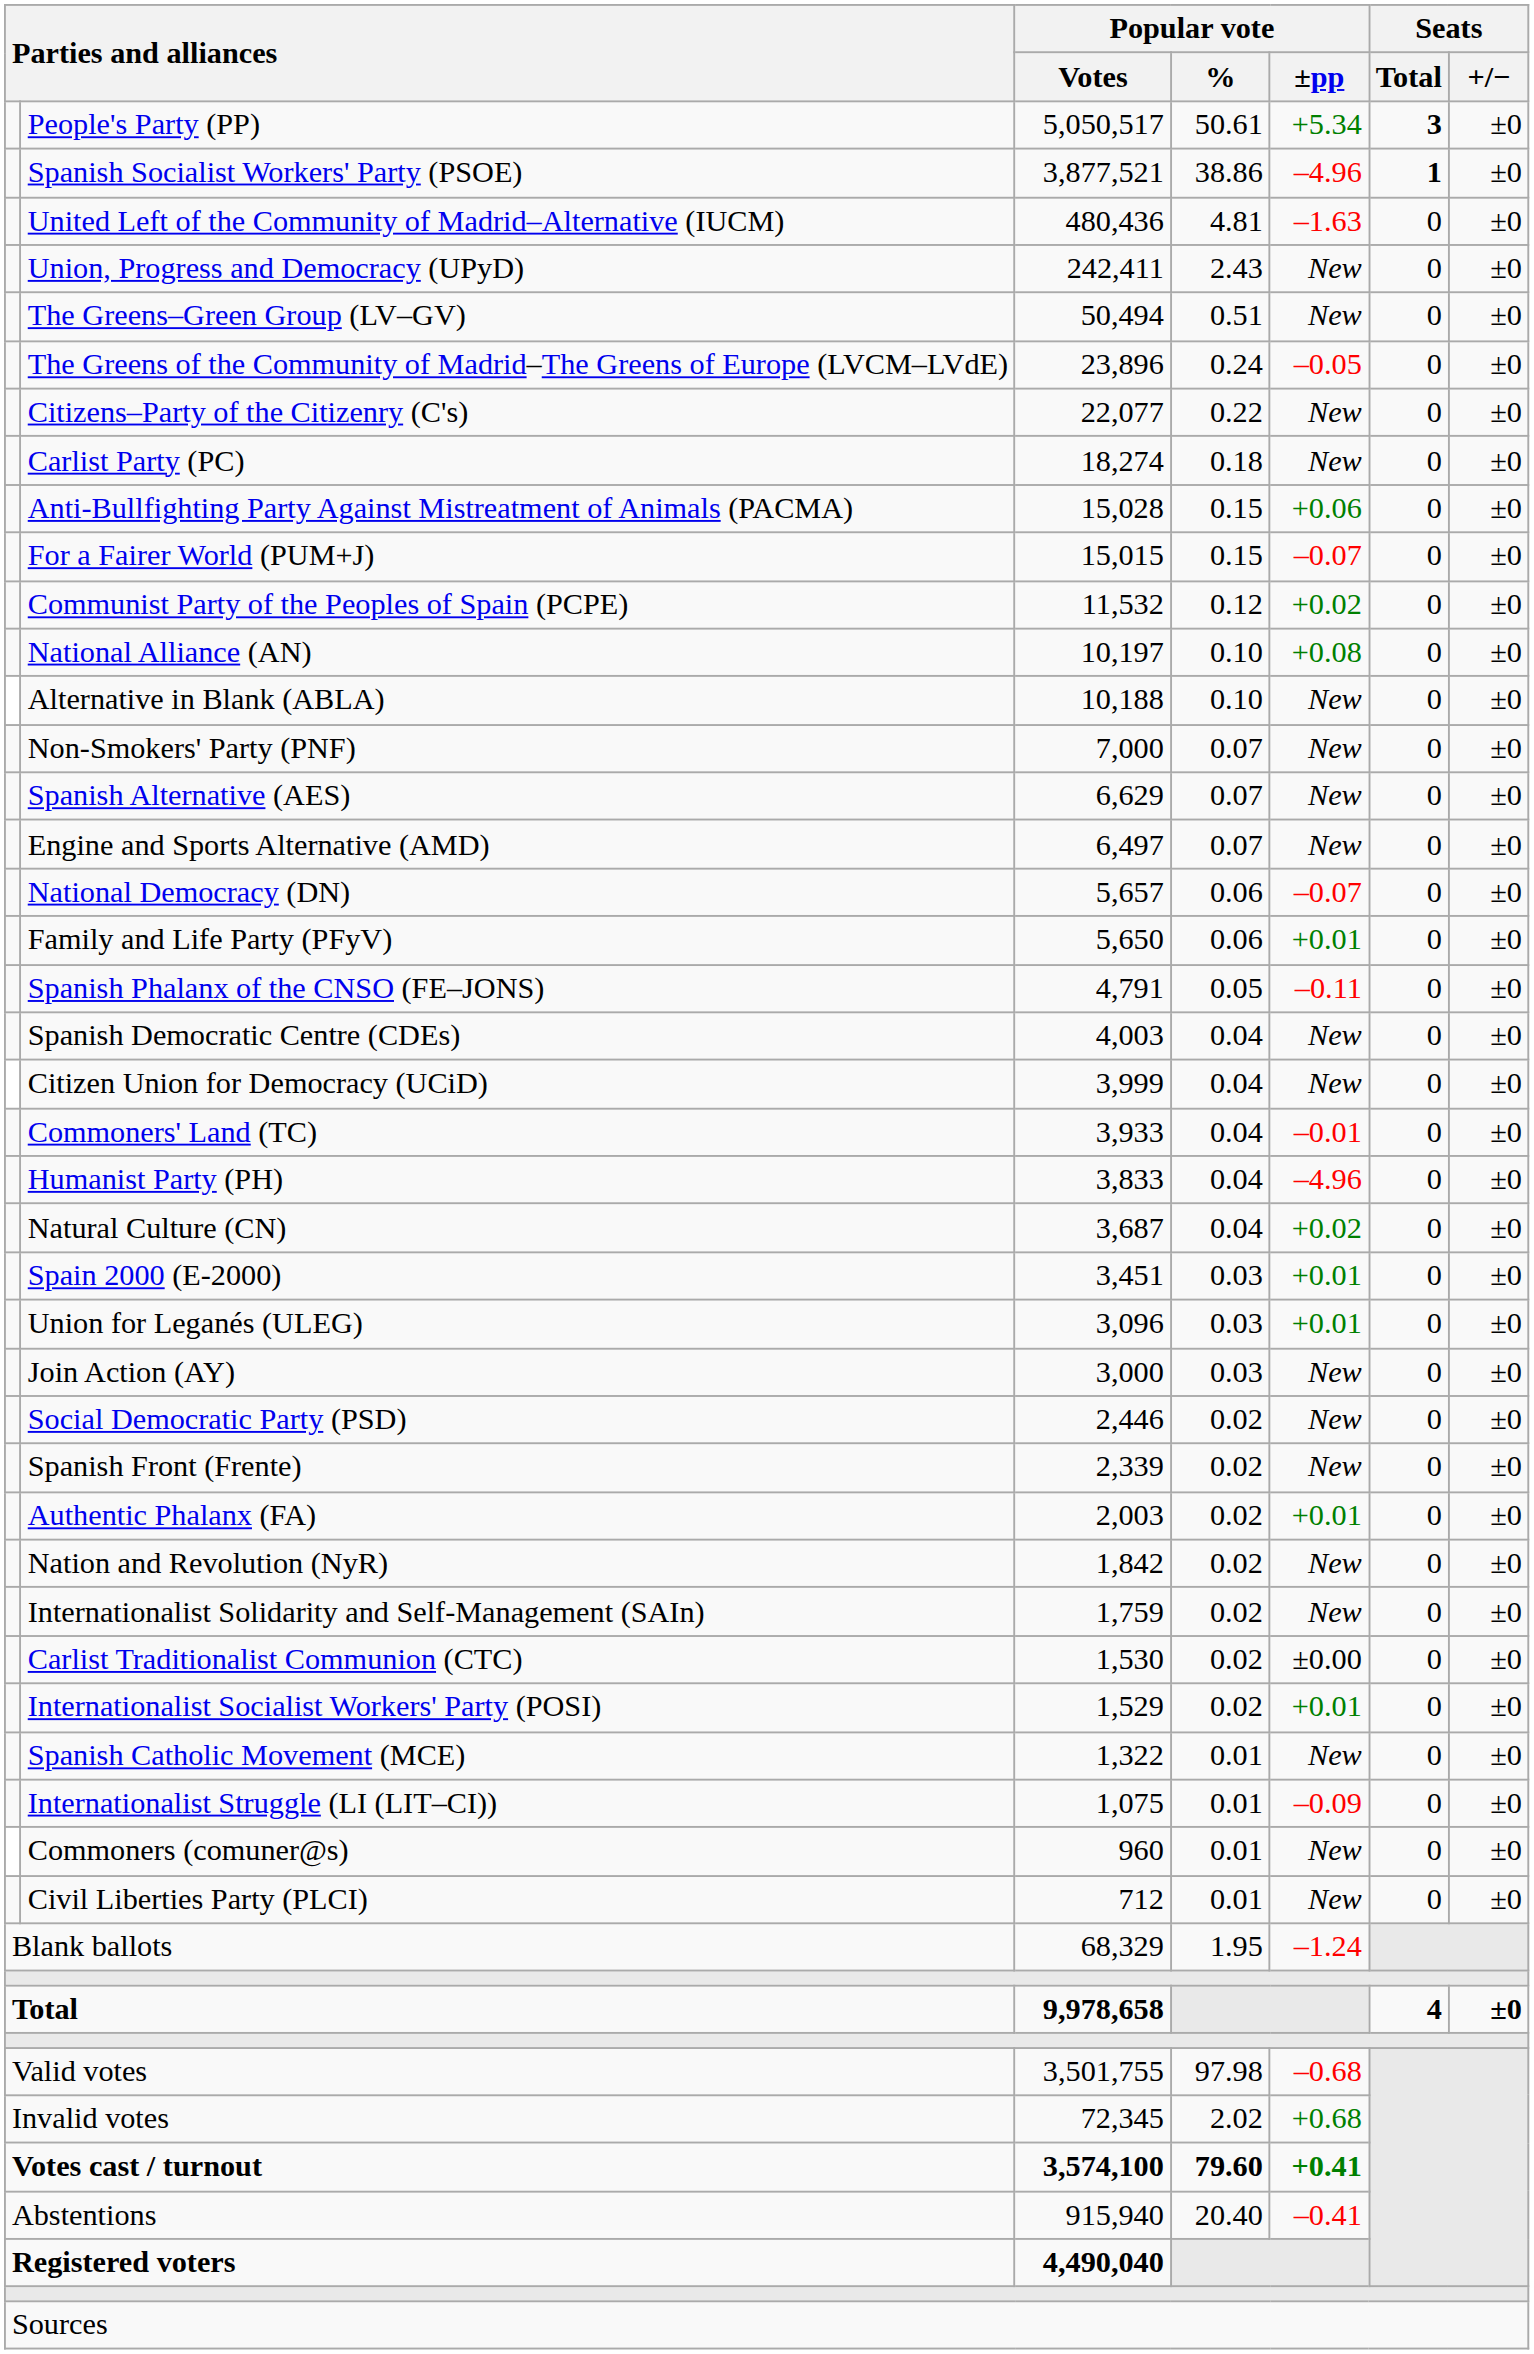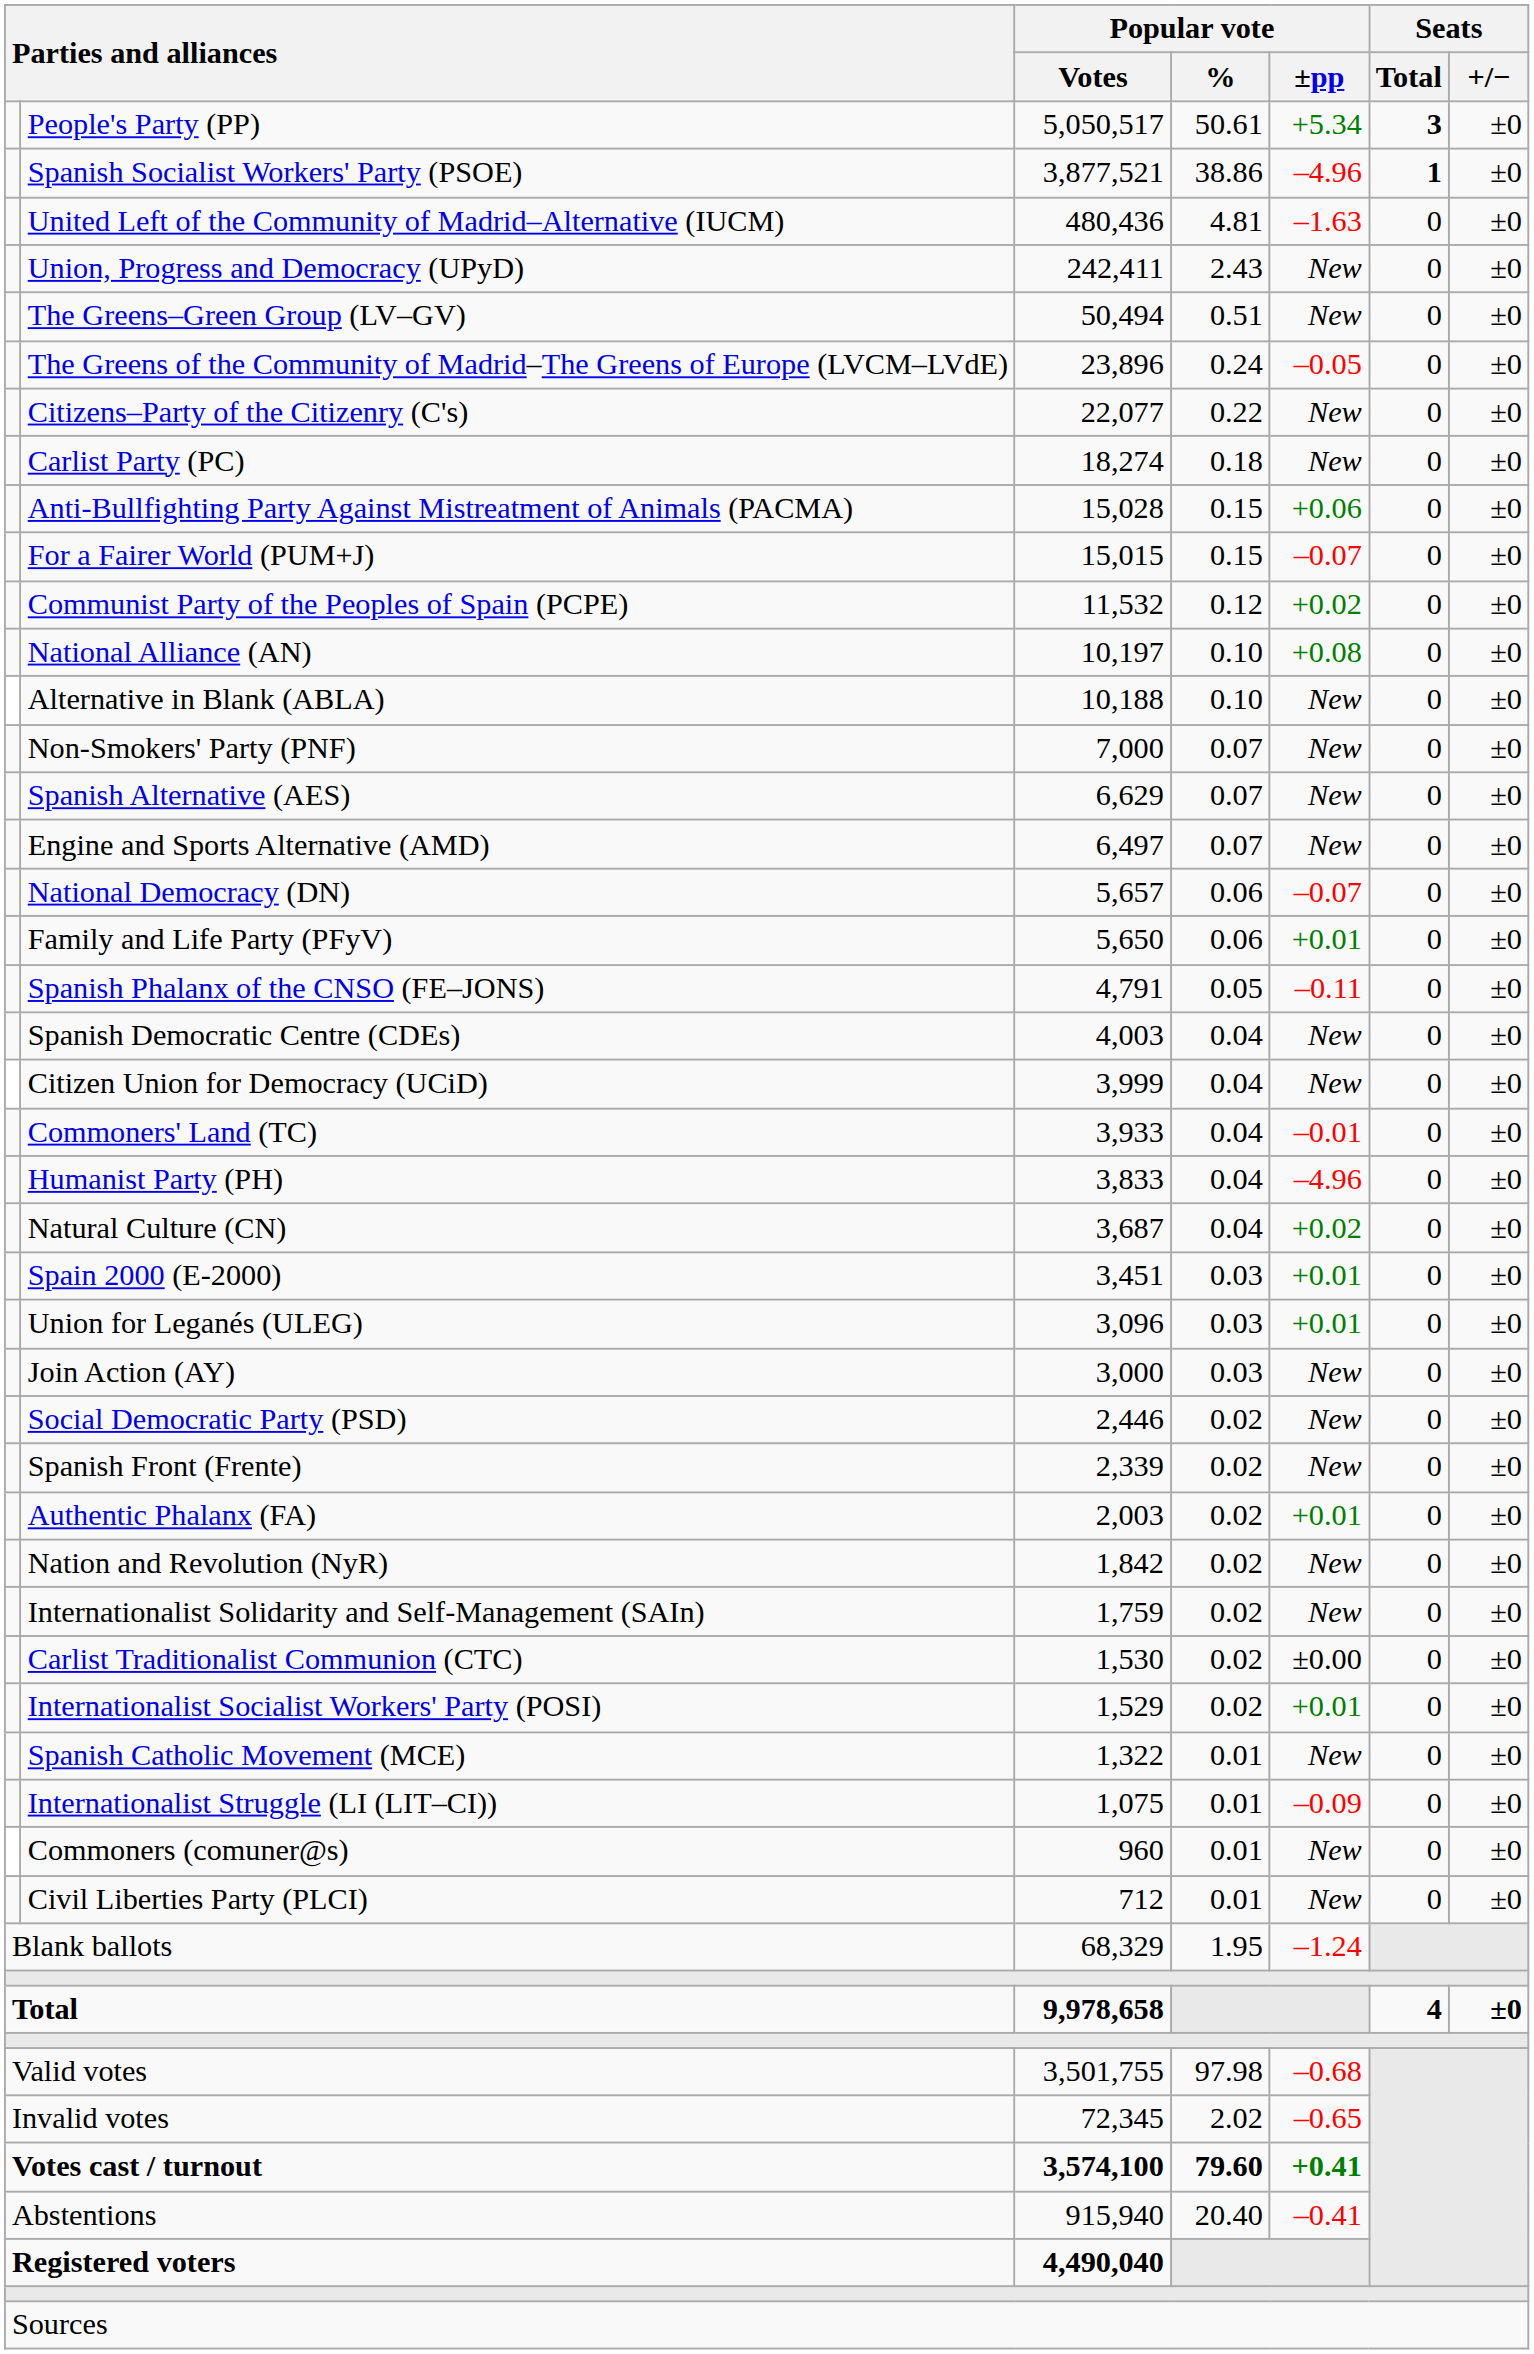(1327, 2118) +0.68 -> (1328, 2118) –0.65
